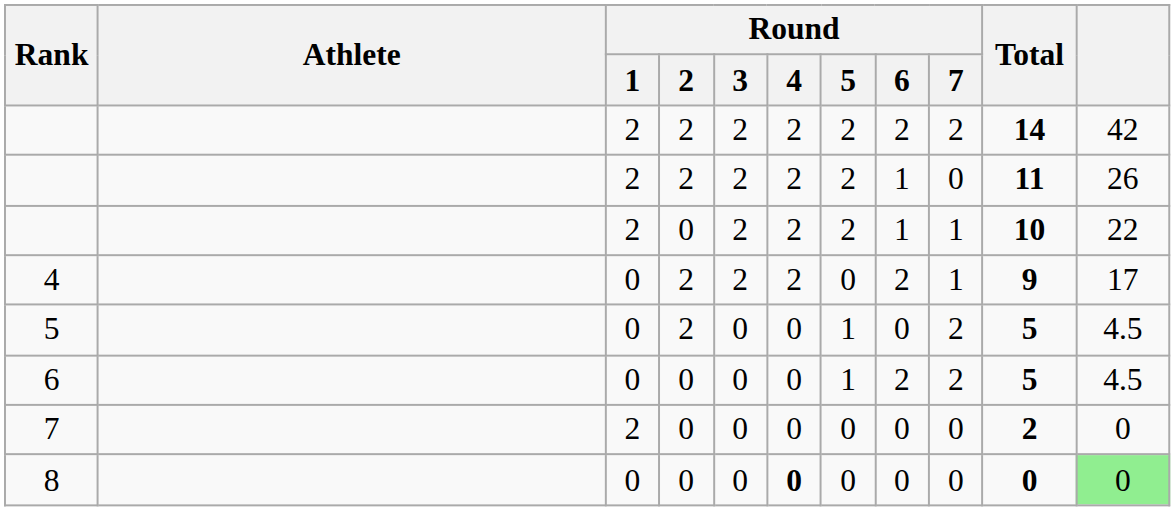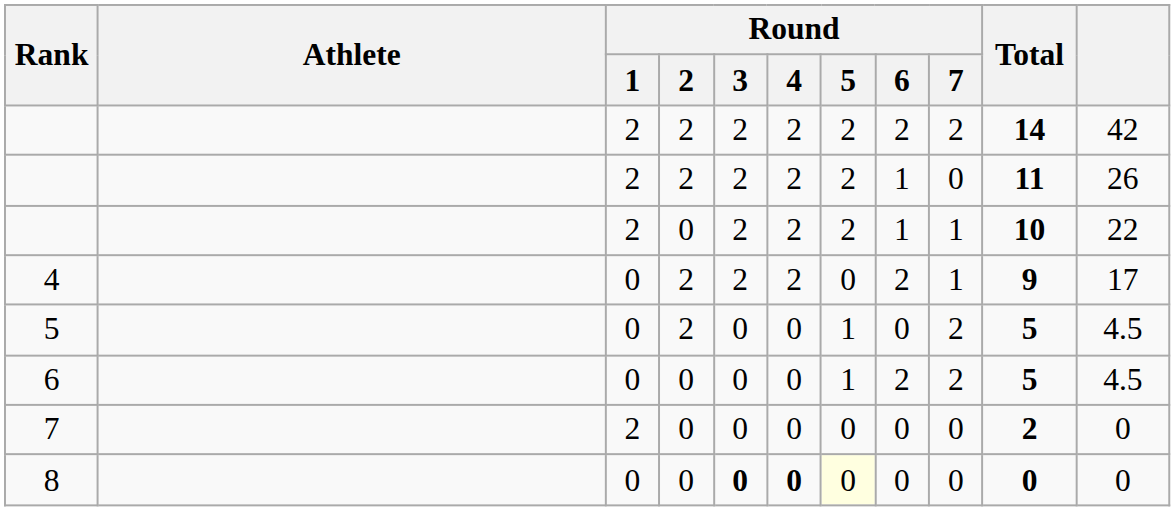(740, 479) normal -> (740, 479) bold
(848, 479) no background -> (848, 479) lightyellow background
(1123, 479) lightgreen background -> (1123, 479) no background
